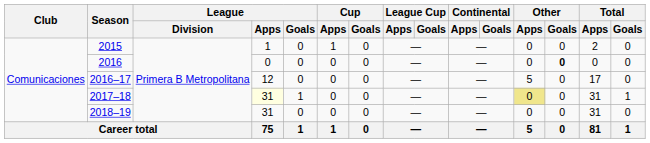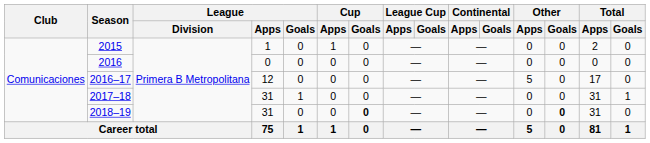(562, 63) bold -> (562, 63) normal
(268, 96) lightyellow background -> (268, 96) no background
(530, 96) khaki background -> (530, 96) no background
(366, 113) normal -> (366, 113) bold
(562, 113) normal -> (562, 113) bold
